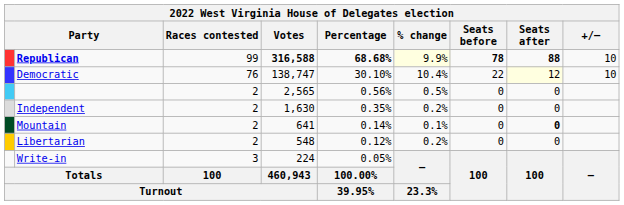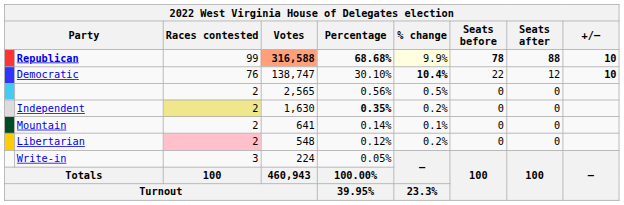(293, 58) no background -> (293, 58) lightsalmon background
(610, 58) normal -> (610, 58) bold
(432, 75) normal -> (432, 75) bold
(554, 75) lightyellow background -> (554, 75) no background
(610, 75) normal -> (610, 75) bold
(255, 108) no background -> (255, 108) khaki background
(376, 108) normal -> (376, 108) bold
(557, 125) bold -> (557, 125) normal
(255, 142) no background -> (255, 142) pink background
